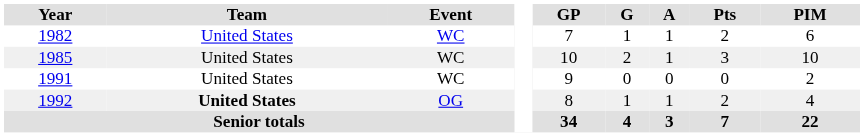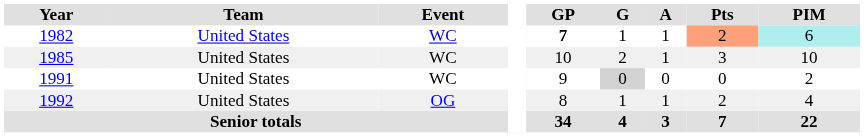(569, 36) normal -> (563, 36) bold
(725, 36) no background -> (722, 36) lightsalmon background
(810, 36) no background -> (809, 36) paleturquoise background
(627, 78) no background -> (623, 78) lightgrey background
(247, 100) bold -> (243, 100) normal
